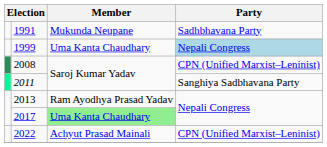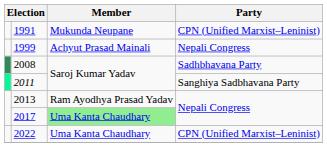(220, 30) Sadhbhavana Party -> (249, 30) CPN (Unified Marxist–Leninist)
(100, 47) Uma Kanta Chaudhary -> (100, 47) Achyut Prasad Mainali
(214, 47) lightblue background -> (214, 47) no background
(249, 64) CPN (Unified Marxist–Leninist) -> (220, 64) Sadhbhavana Party
(100, 133) Achyut Prasad Mainali -> (100, 133) Uma Kanta Chaudhary
